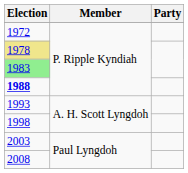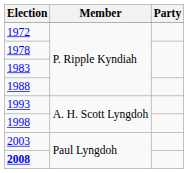(19, 50) khaki background -> (19, 50) no background
(19, 68) lightgreen background -> (19, 68) no background
(19, 86) bold -> (19, 86) normal
(19, 159) normal -> (19, 159) bold
